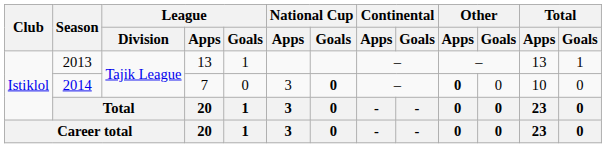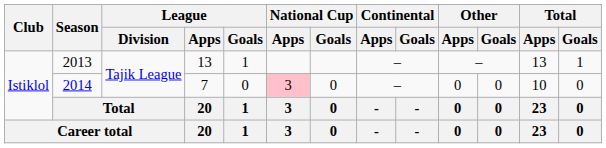(288, 85) no background -> (288, 85) pink background
(333, 85) bold -> (333, 85) normal
(458, 85) bold -> (458, 85) normal
